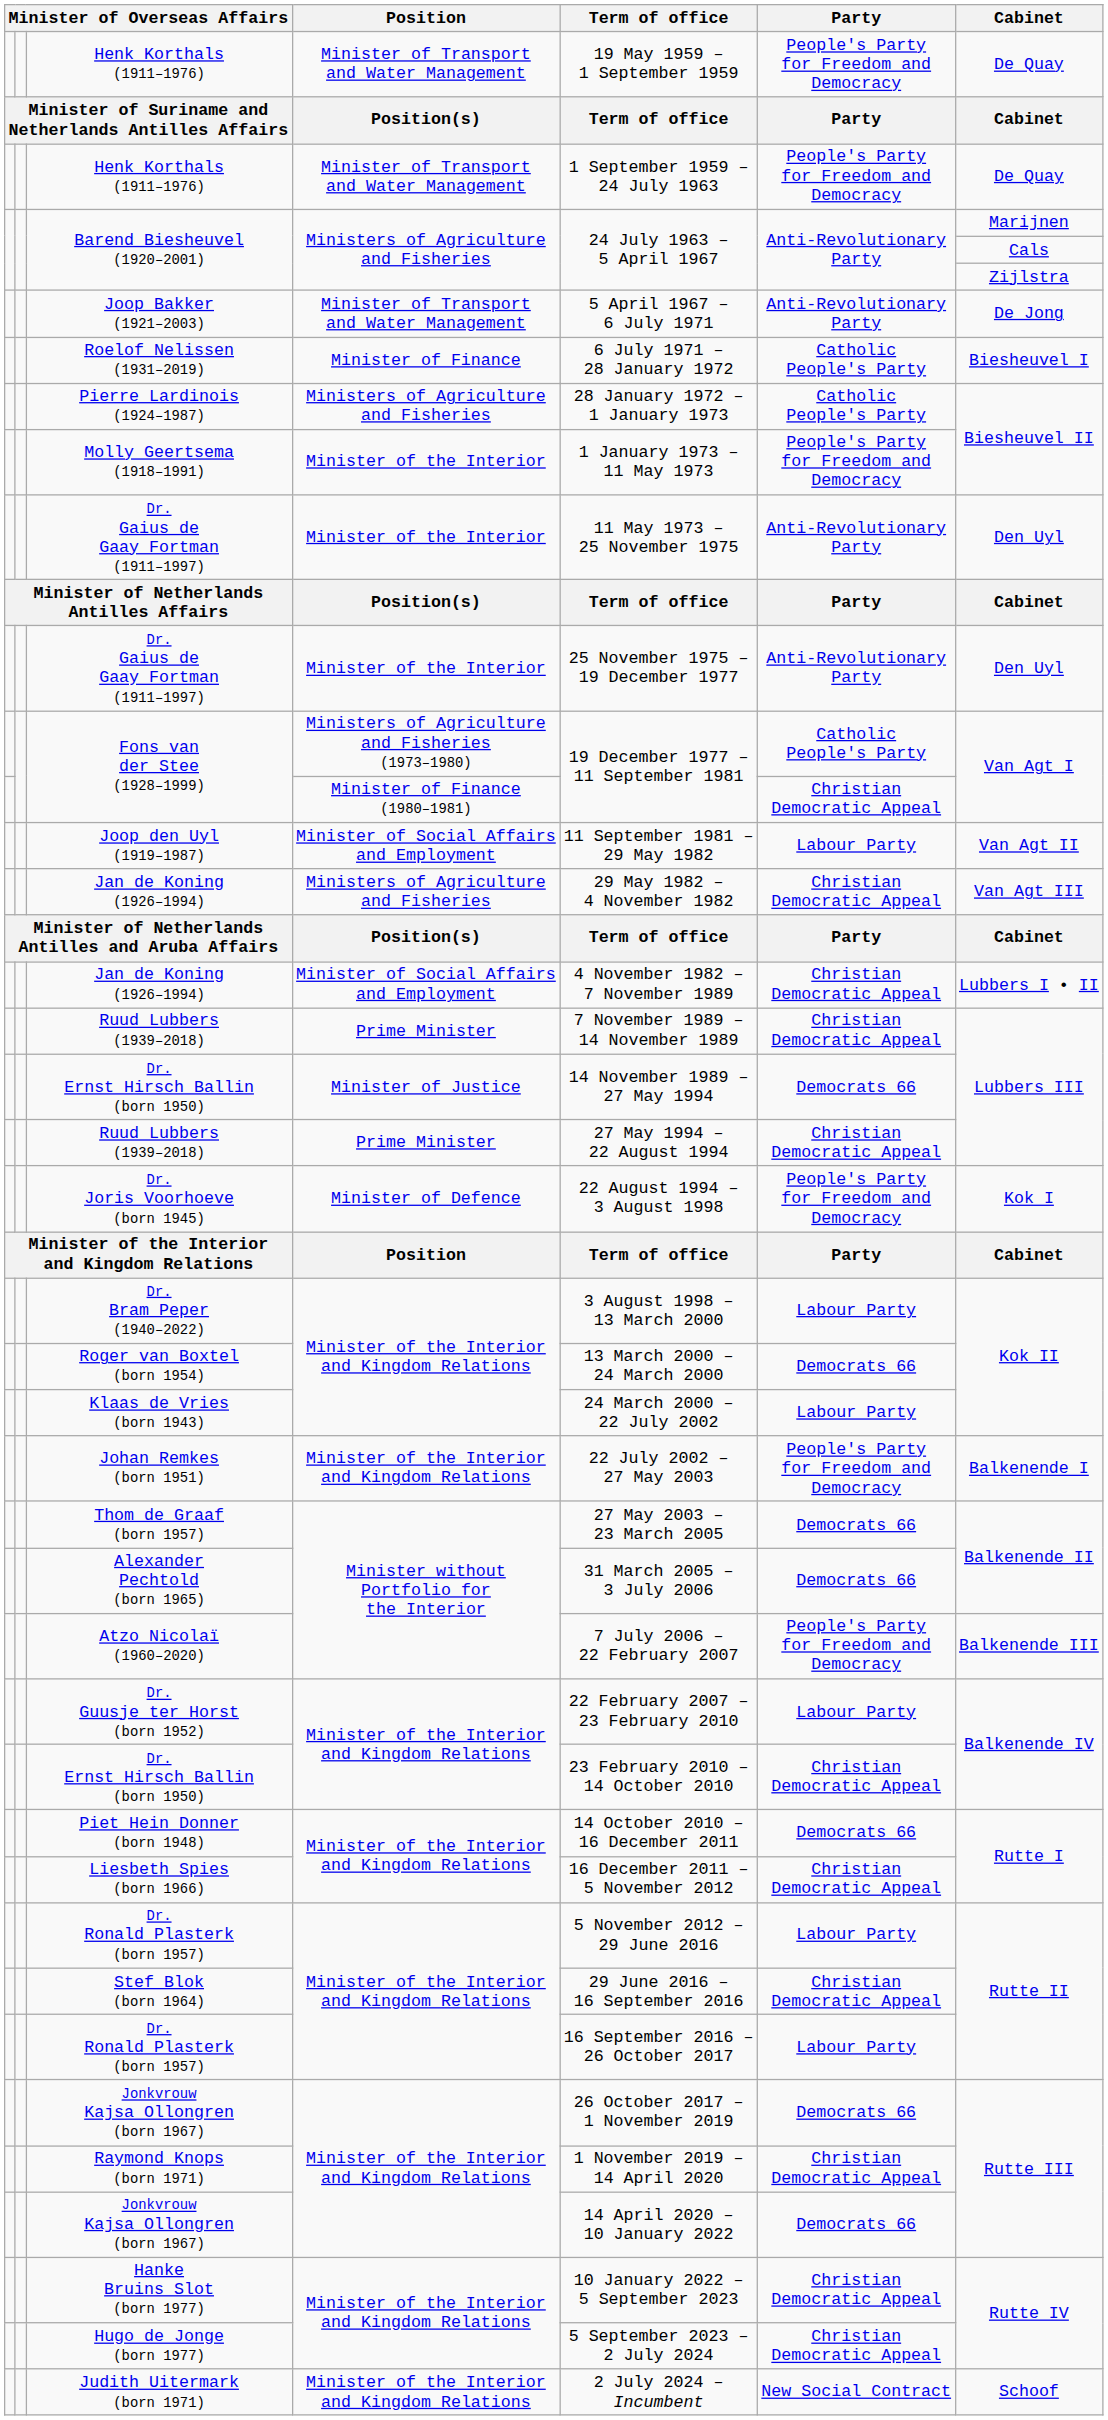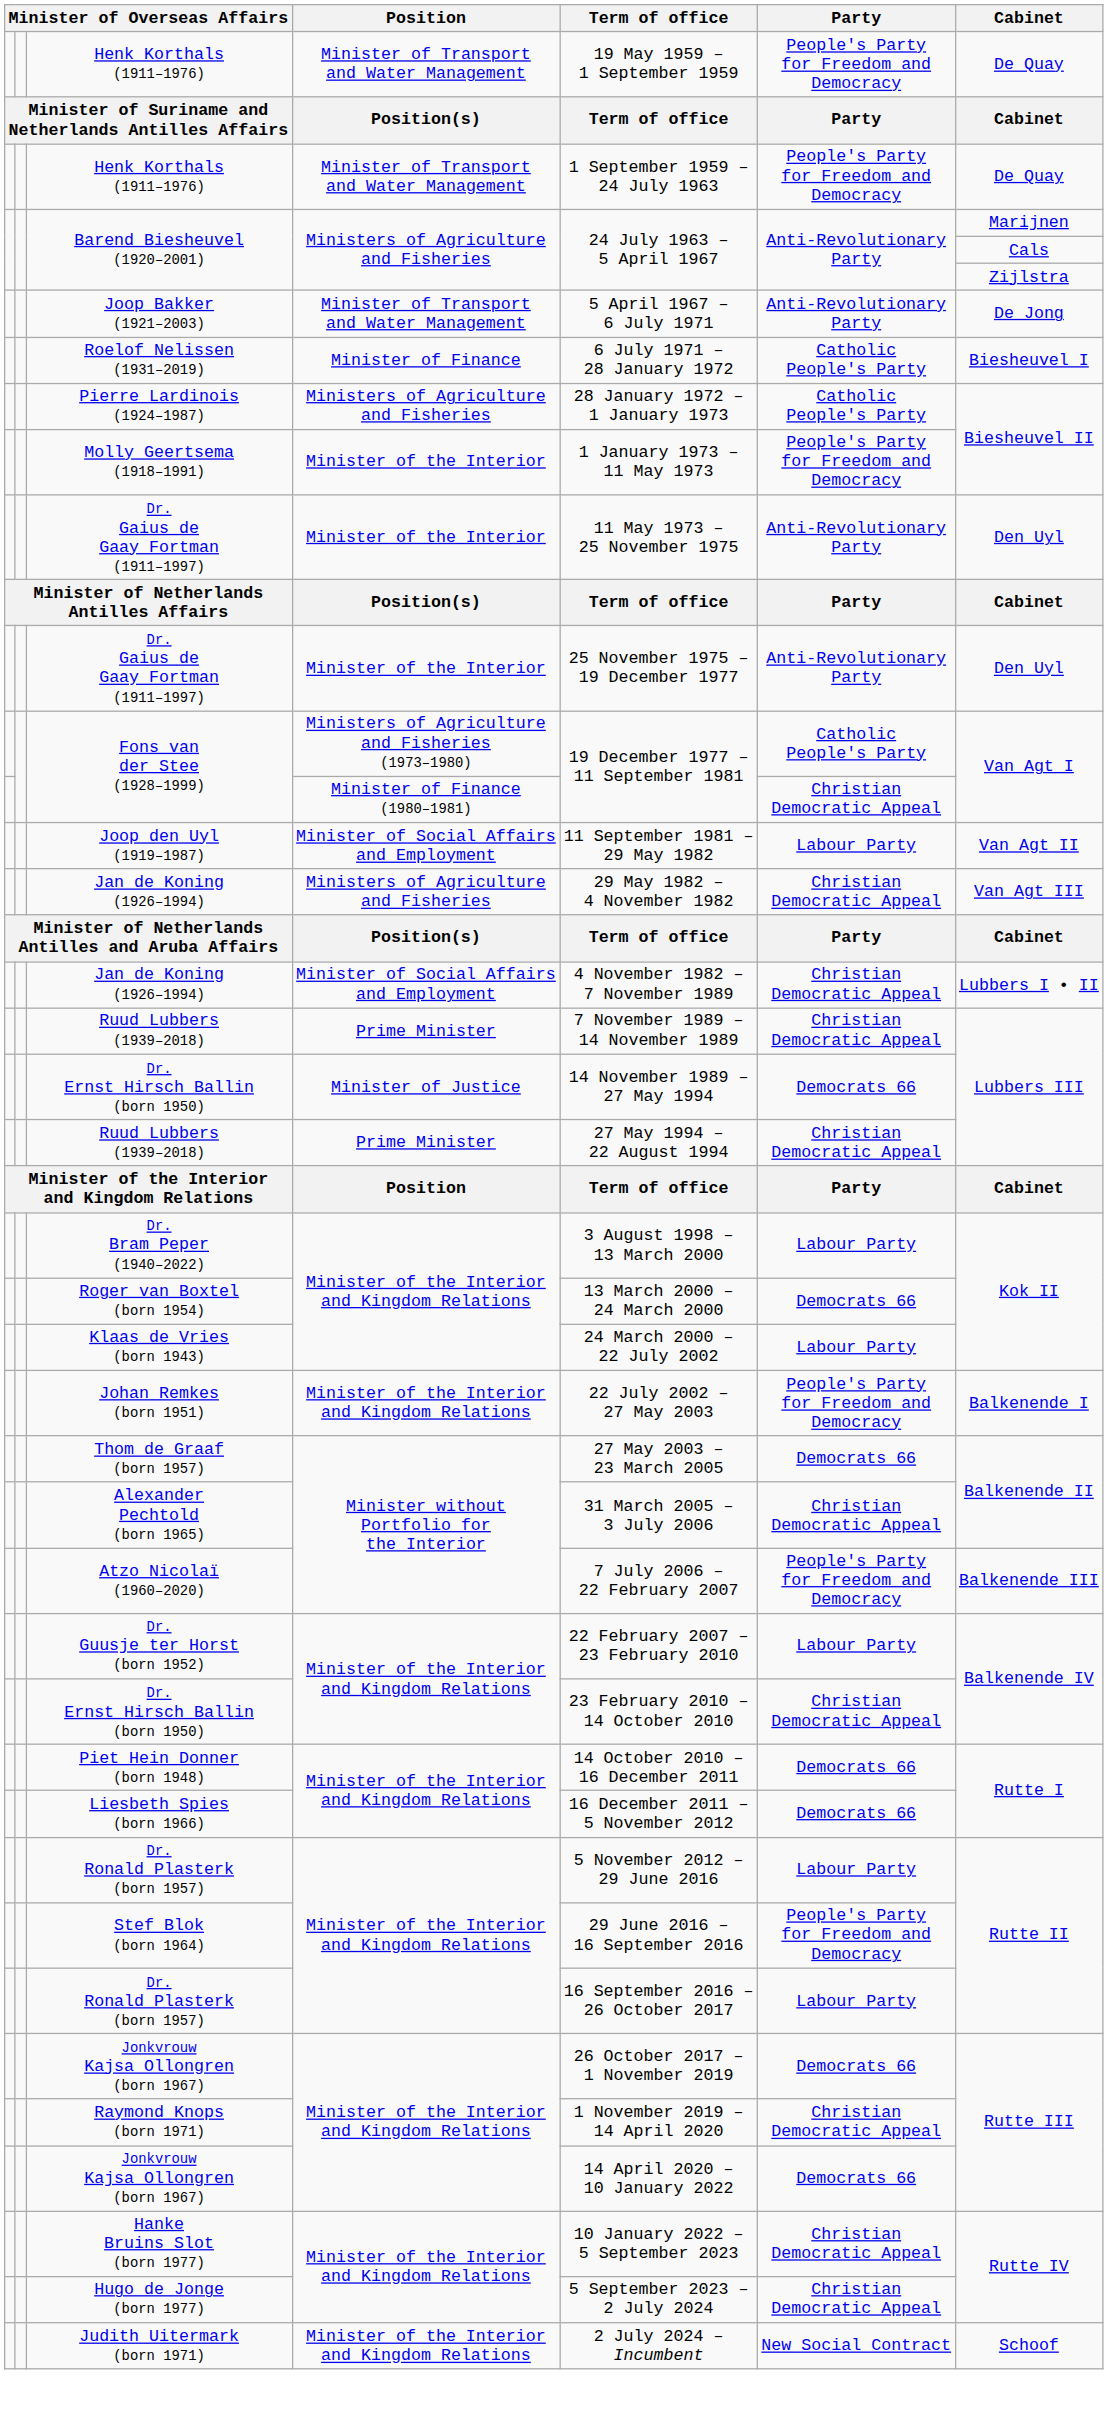- row: (159, 1199)
(856, 1581) Democrats 66 -> (856, 1515) Christian Democratic Appeal
(856, 1879) Christian Democratic Appeal -> (856, 1814) Democrats 66
(856, 1991) Christian Democratic Appeal -> (856, 1935) People's Party for Freedom and Democracy
